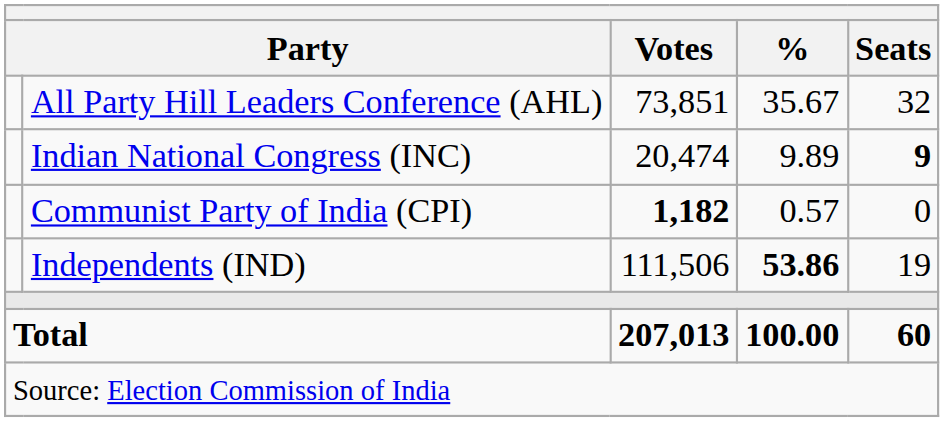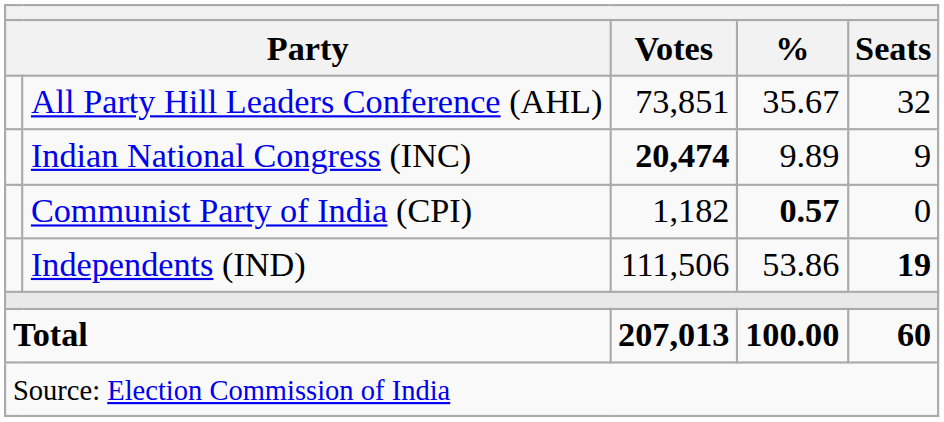(682, 156) normal -> (682, 156) bold
(923, 156) bold -> (923, 156) normal
(691, 210) bold -> (691, 210) normal
(809, 210) normal -> (809, 210) bold
(801, 264) bold -> (801, 264) normal
(914, 264) normal -> (914, 264) bold
